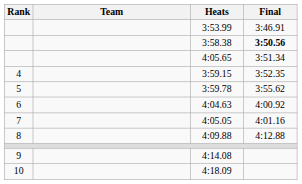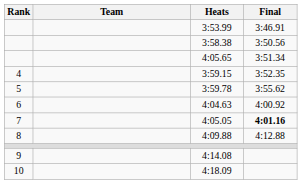(270, 43) bold -> (270, 43) normal
(270, 120) normal -> (270, 120) bold
